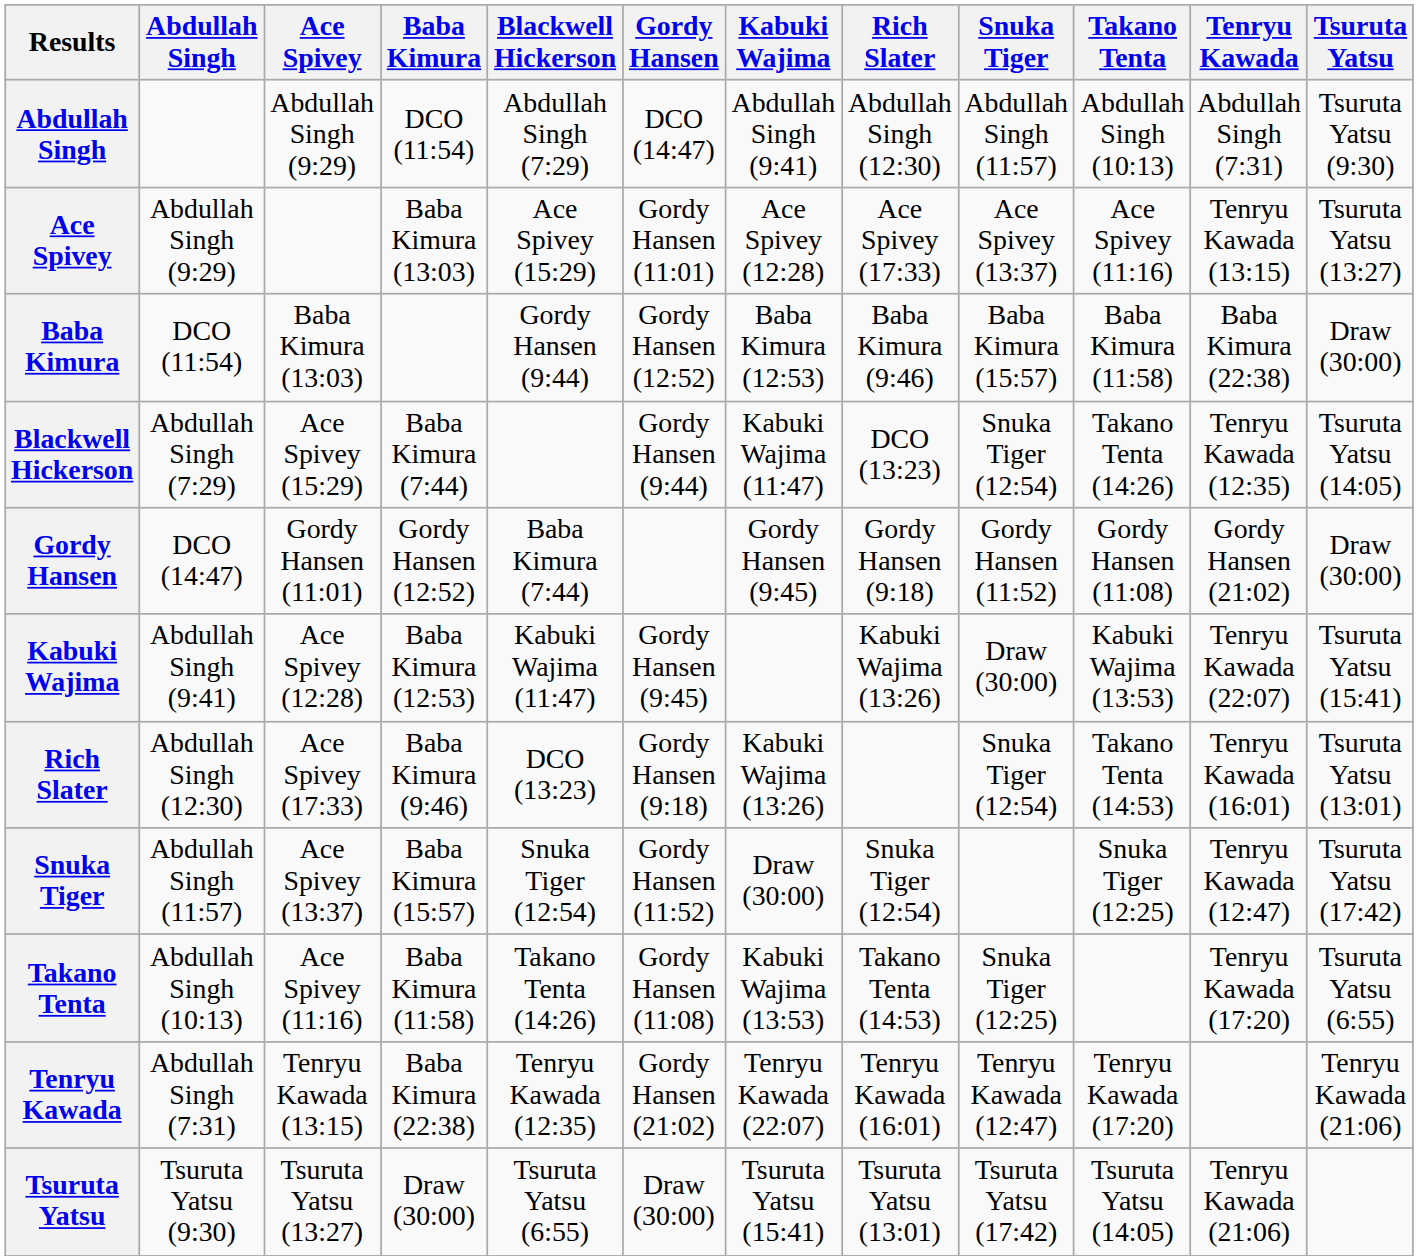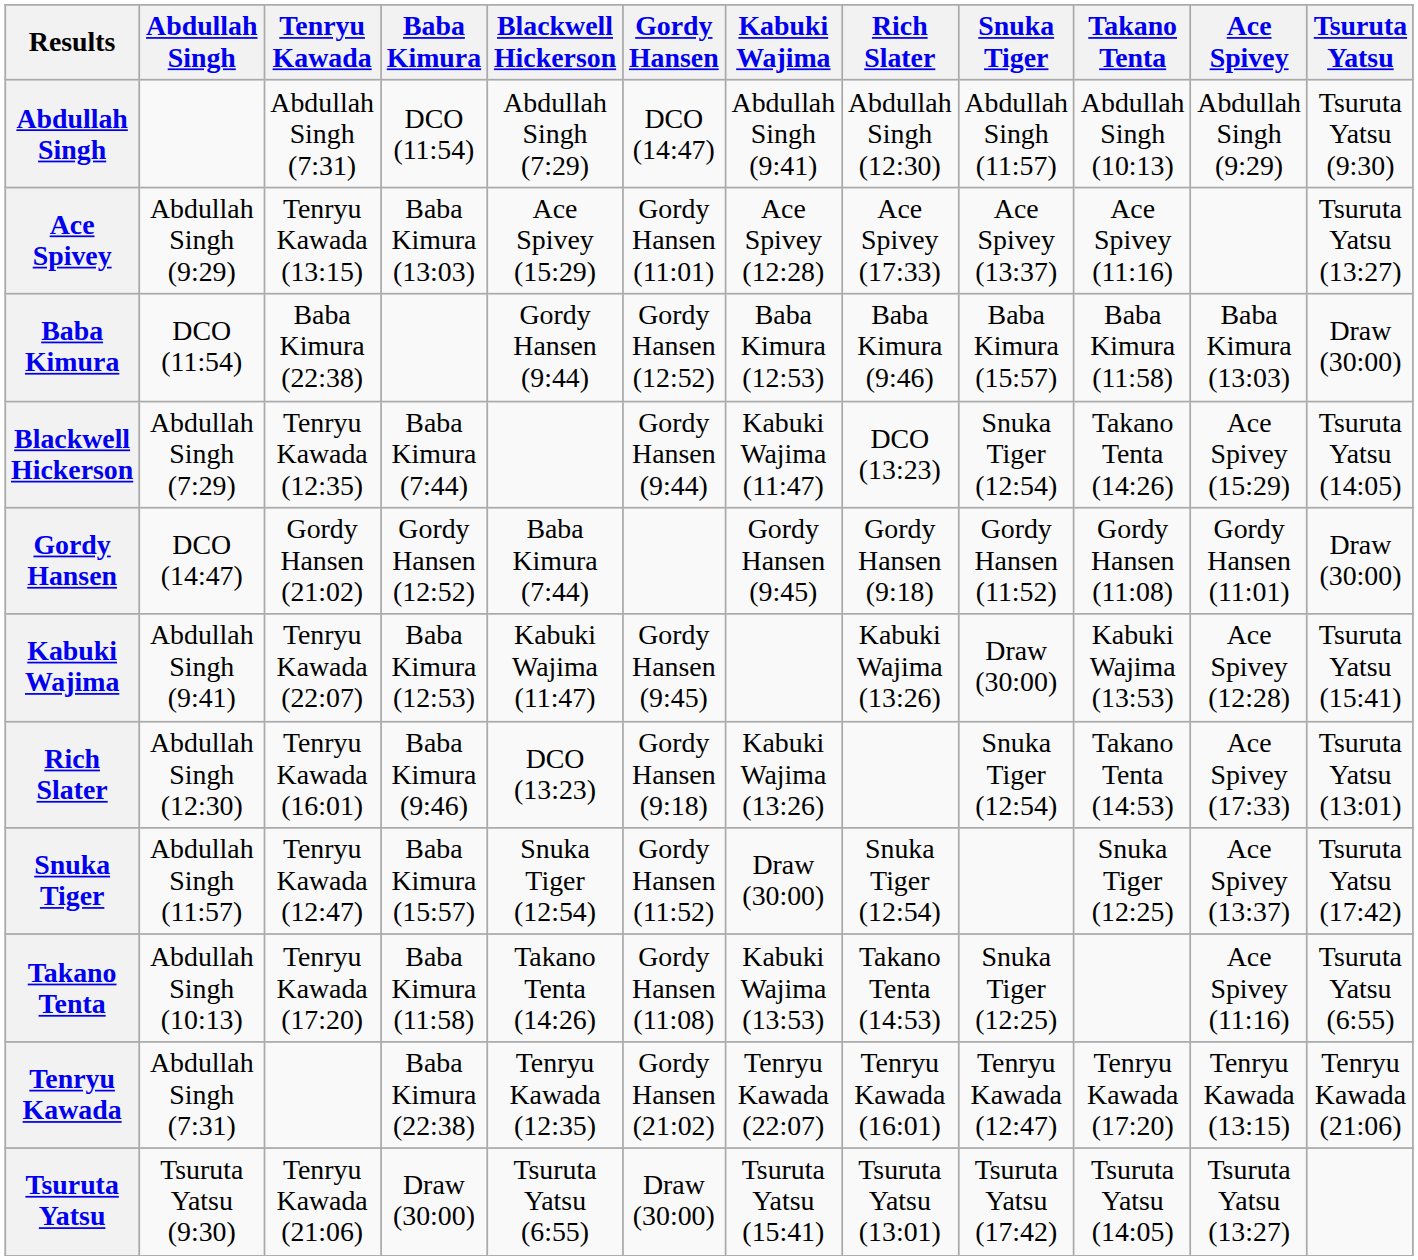columns swapped: (322, 42) <-> (1249, 42)
